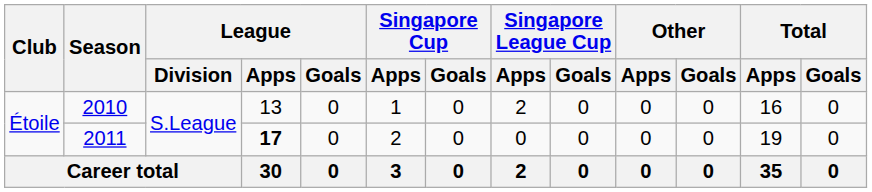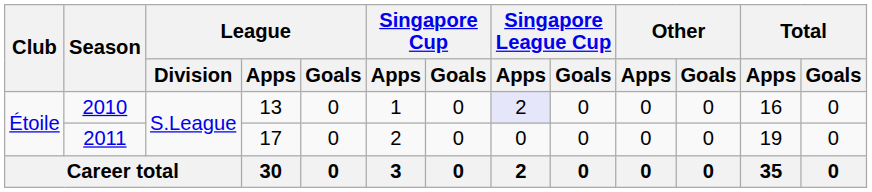(521, 107) no background -> (521, 107) lavender background
(271, 139) bold -> (271, 139) normal
